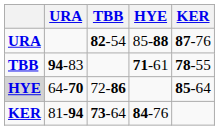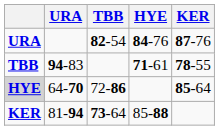(151, 40) 85-88 -> (151, 40) 84-76
(151, 112) 84-76 -> (151, 112) 85-88
